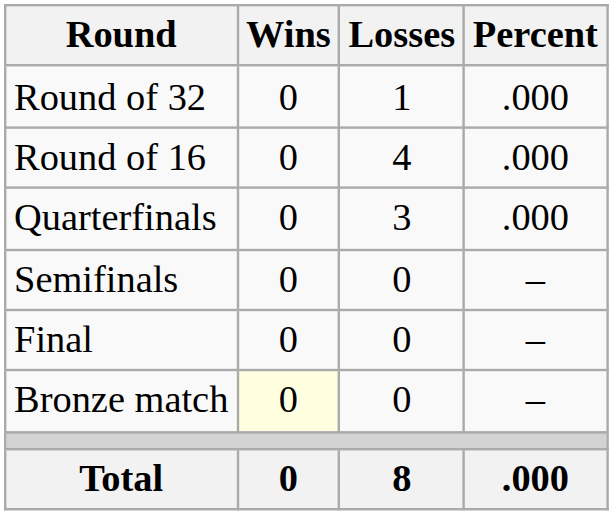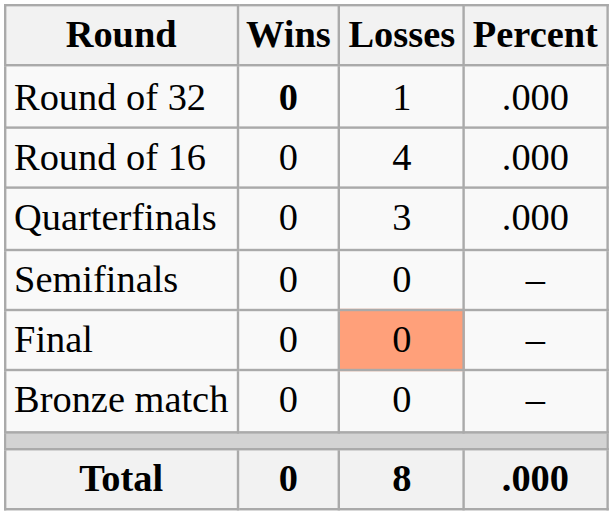(288, 95) normal -> (288, 95) bold
(402, 339) no background -> (402, 339) lightsalmon background
(288, 400) lightyellow background -> (288, 400) no background
